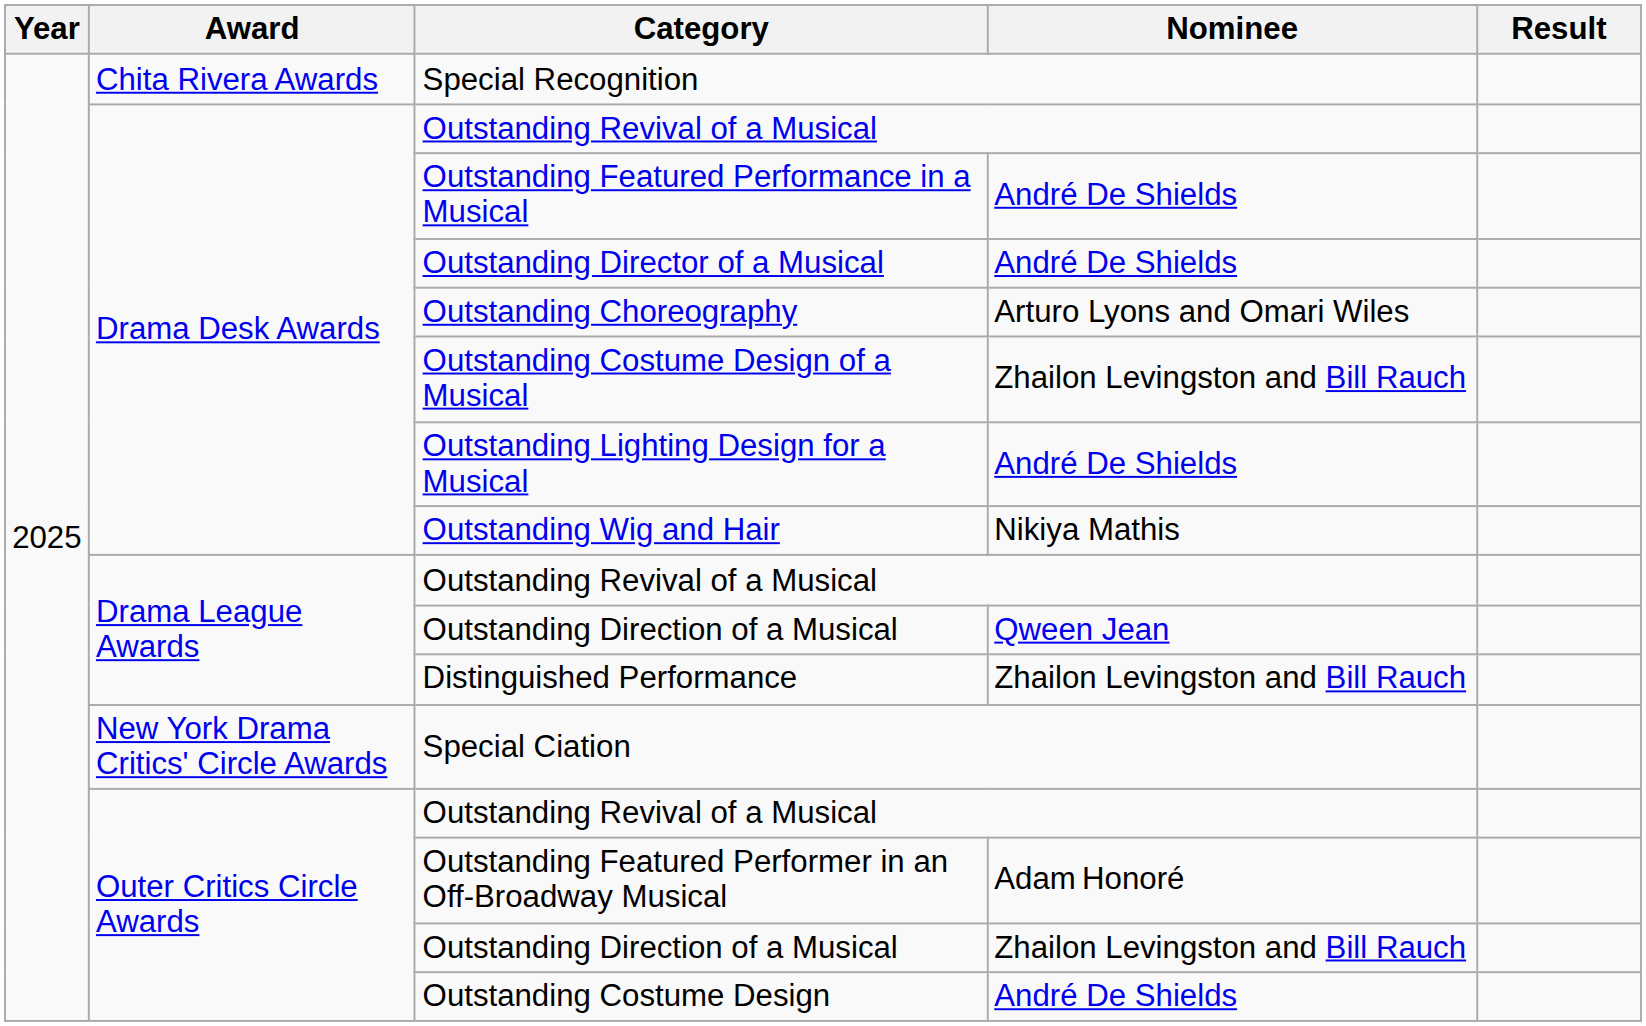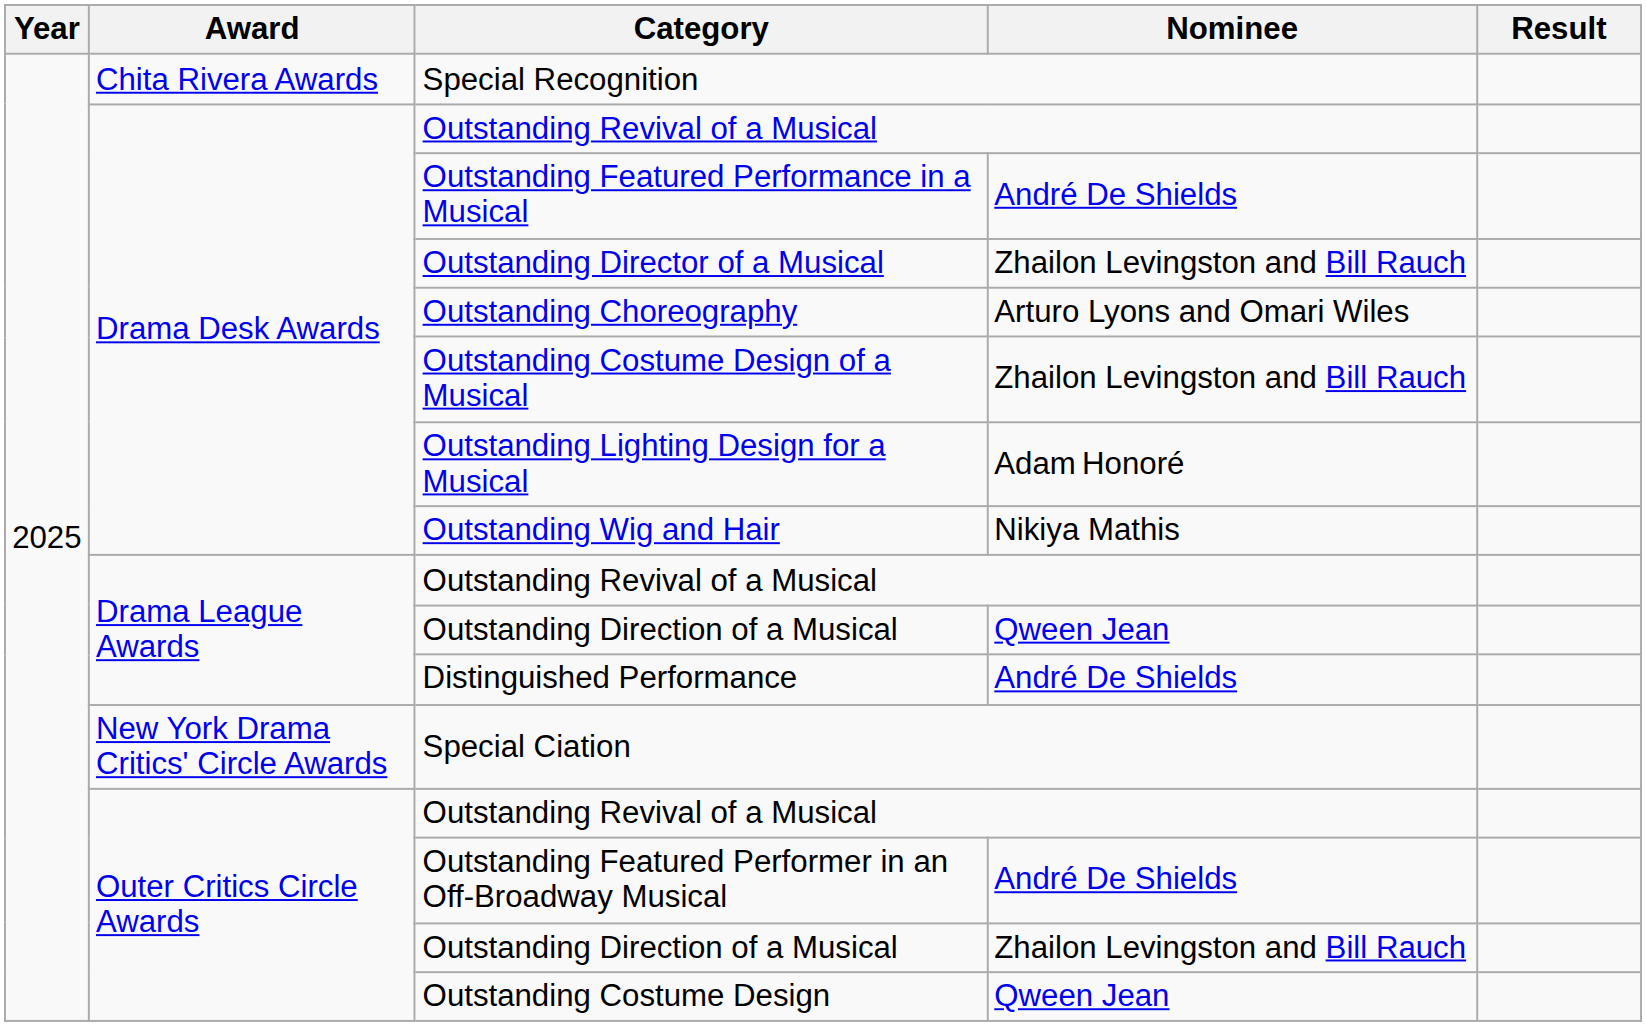(1116, 262) André De Shields -> (1230, 262) Zhailon Levingston and Bill Rauch
(1116, 463) André De Shields -> (1089, 463) Adam Honoré
(1230, 678) Zhailon Levingston and Bill Rauch -> (1116, 678) André De Shields
(1089, 879) Adam Honoré -> (1116, 879) André De Shields
(1116, 996) André De Shields -> (1082, 996) Qween Jean
